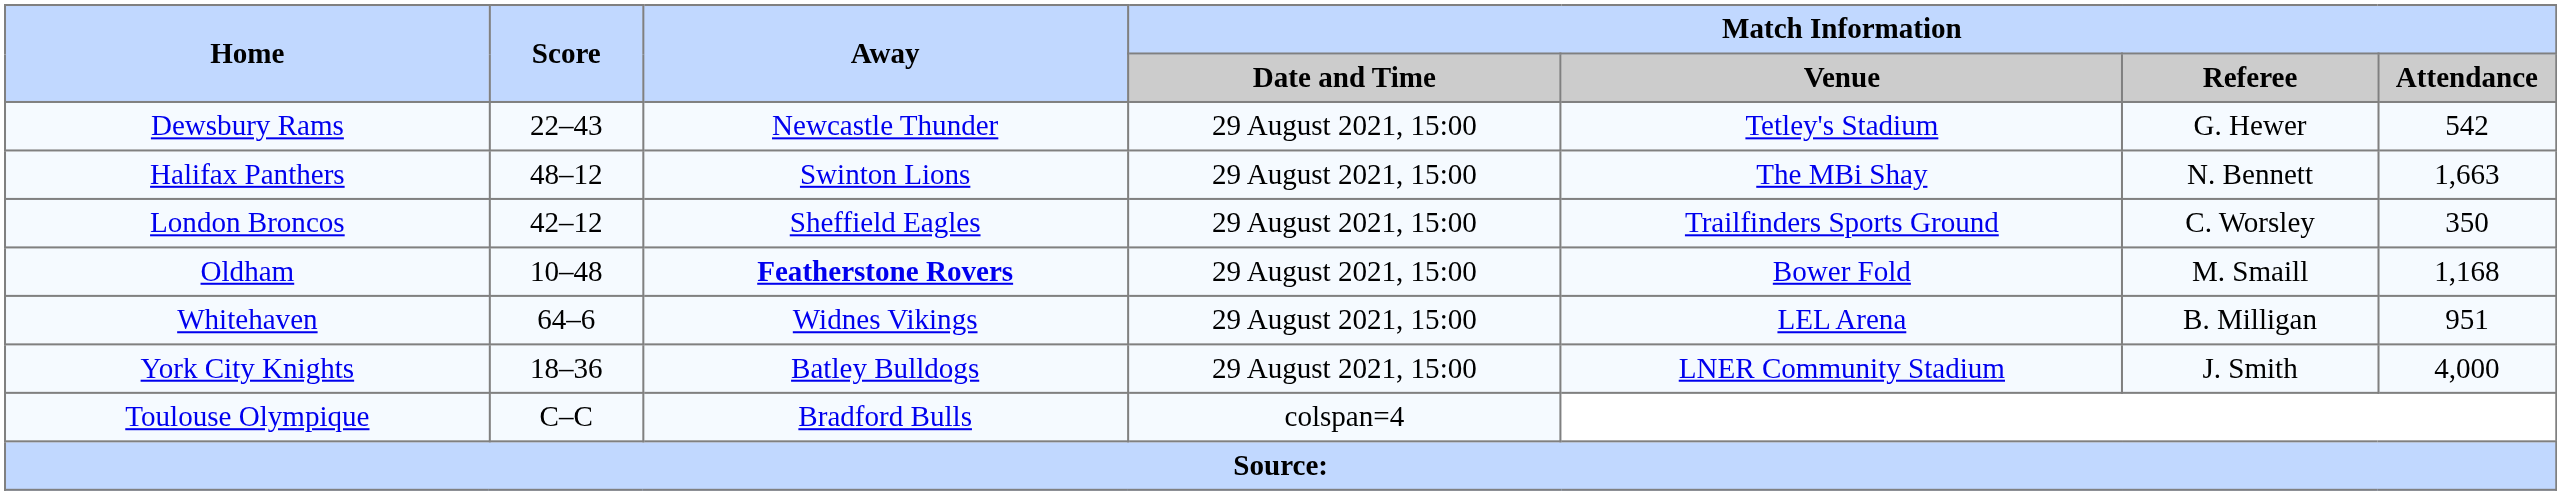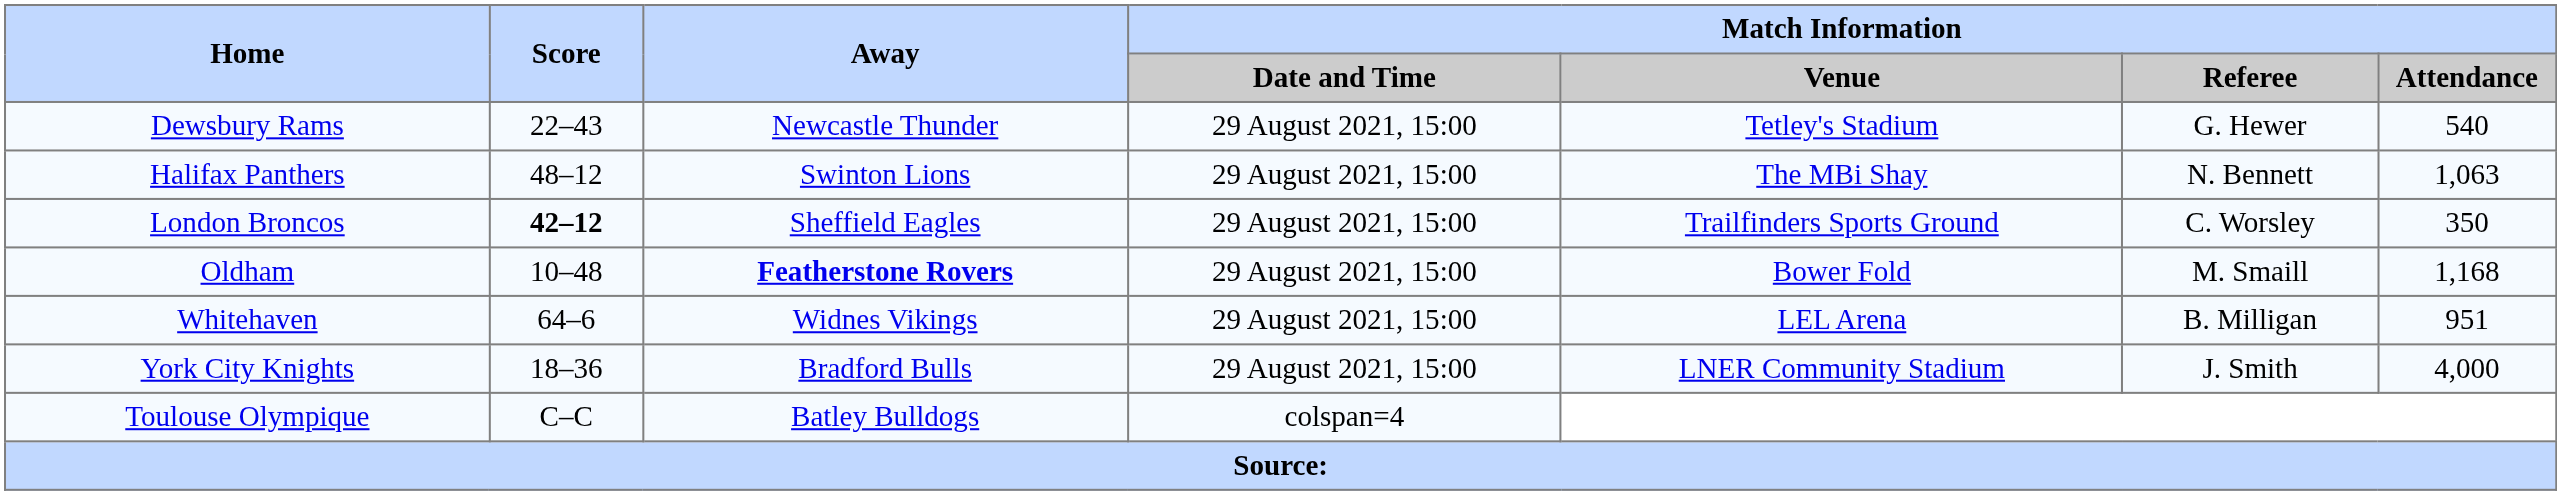(2467, 125) 542 -> (2467, 125) 540
(2467, 174) 1,663 -> (2467, 174) 1,063
(566, 222) normal -> (566, 222) bold
(885, 368) Batley Bulldogs -> (885, 368) Bradford Bulls
(885, 416) Bradford Bulls -> (885, 416) Batley Bulldogs
